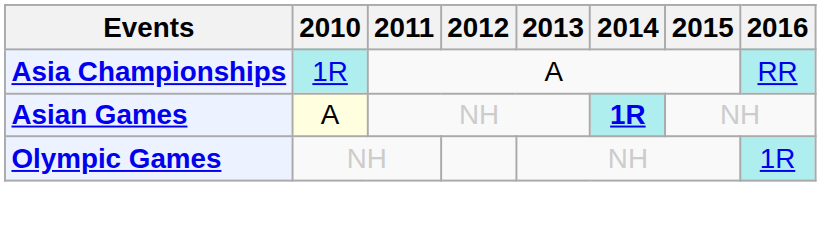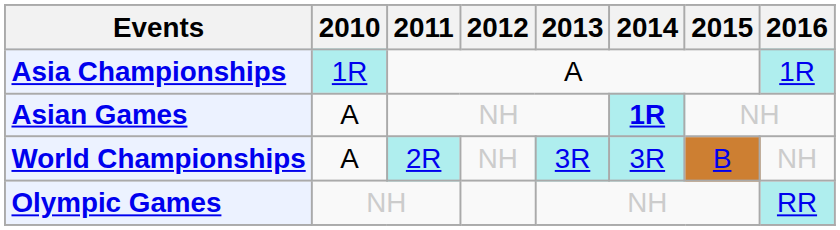(778, 71) RR -> (797, 71) 1R
(330, 115) lightyellow background -> (350, 115) no background
+ row: (159, 159)
(778, 159) 1R -> (797, 203) RR
